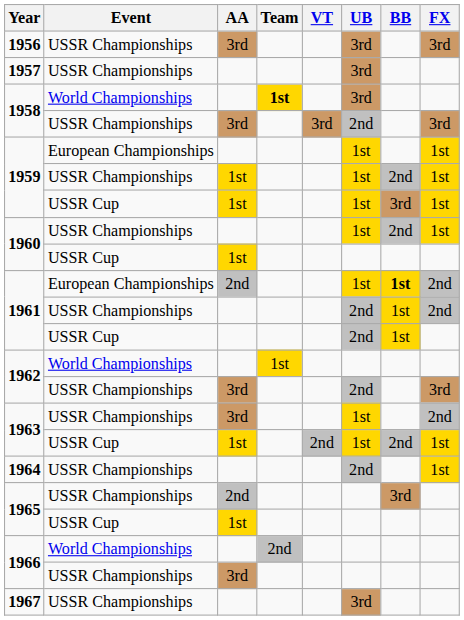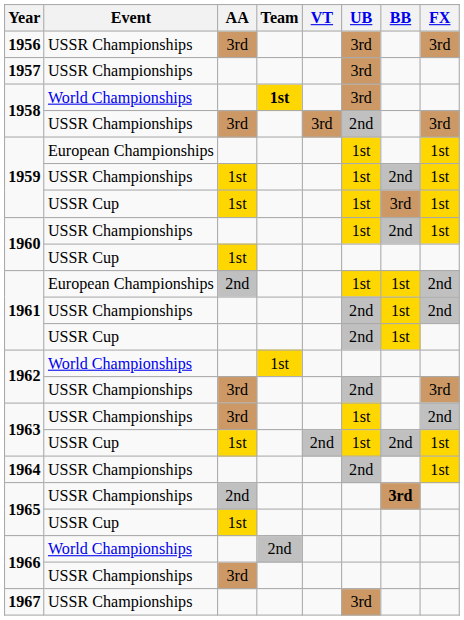(400, 283) bold -> (400, 283) normal
(400, 496) normal -> (400, 496) bold
